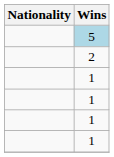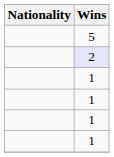(92, 36) lightblue background -> (92, 36) no background
(92, 57) no background -> (92, 57) lavender background
